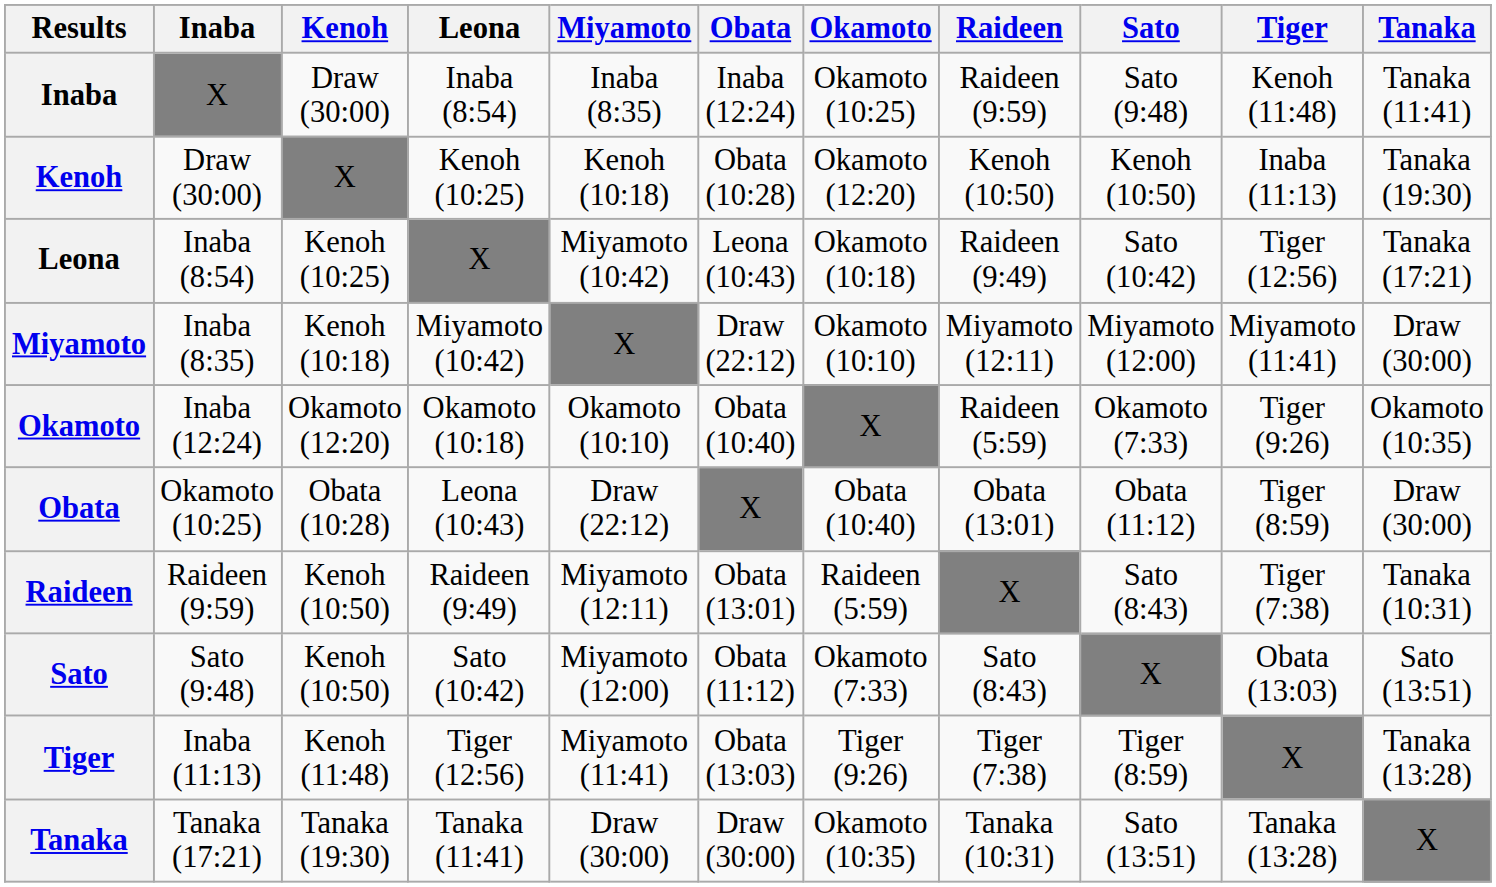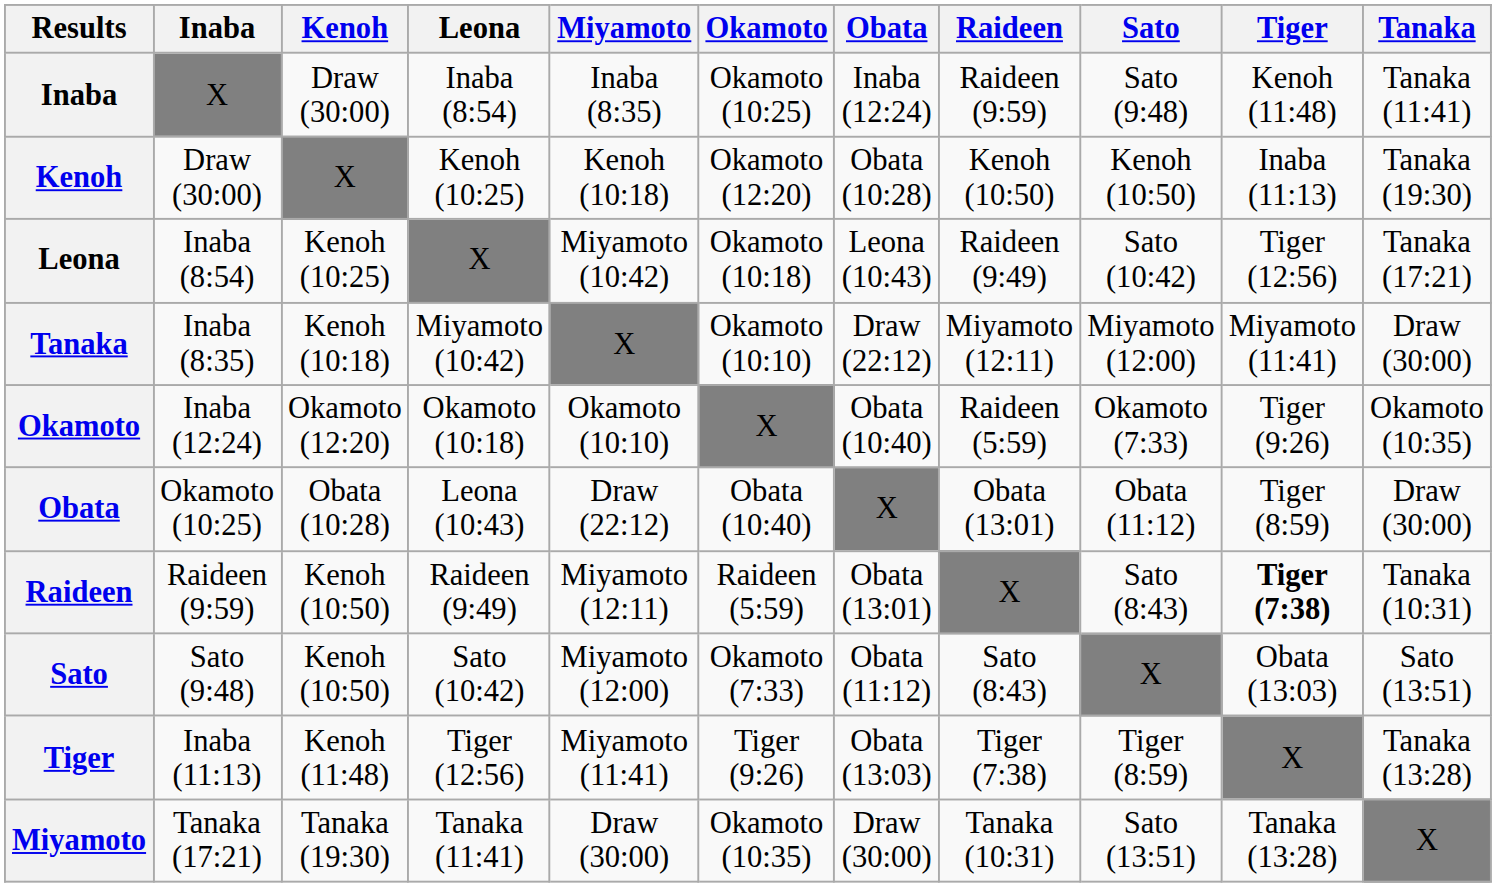columns swapped: (871, 28) <-> (750, 28)
(79, 342) Miyamoto -> (79, 342) Tanaka
(1292, 591) normal -> (1292, 591) bold
(79, 840) Tanaka -> (79, 840) Miyamoto
